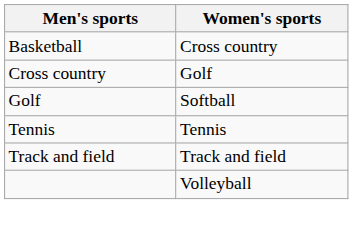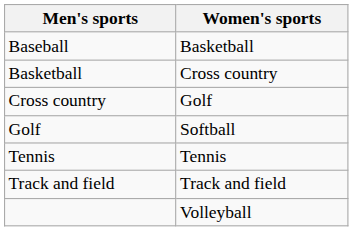+ row: (39, 45)
